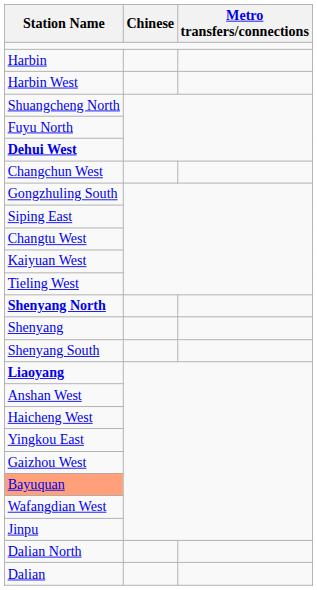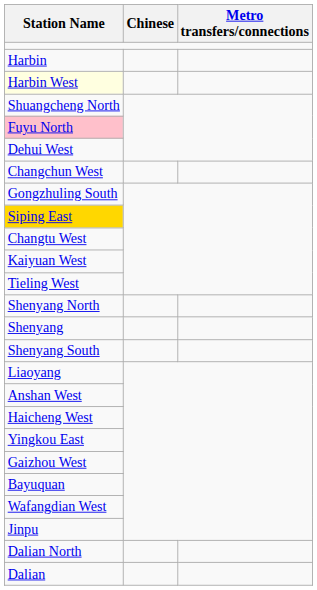(43, 82) no background -> (43, 82) lightyellow background
(40, 127) no background -> (40, 127) pink background
(42, 149) bold -> (40, 149) normal
(40, 216) no background -> (40, 216) gold background
(57, 305) bold -> (54, 305) normal
(36, 372) bold -> (34, 372) normal
(36, 484) lightsalmon background -> (36, 484) no background
